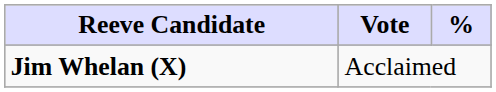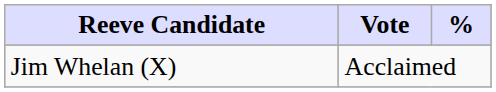(99, 65) bold -> (93, 65) normal
